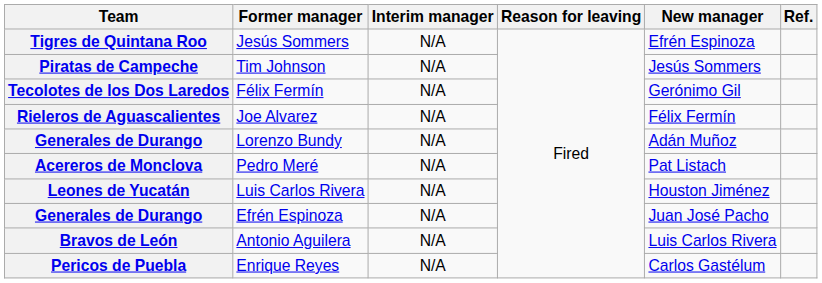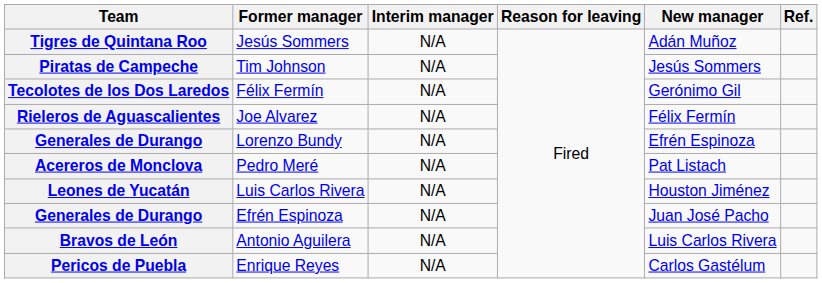(702, 41) Efrén Espinoza -> (692, 41) Adán Muñoz
(692, 141) Adán Muñoz -> (702, 141) Efrén Espinoza
